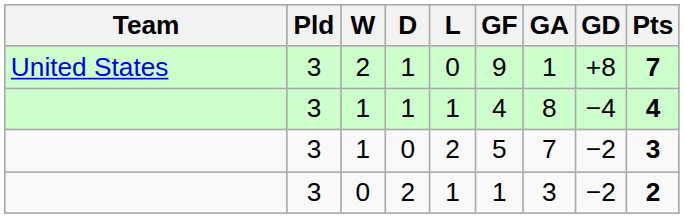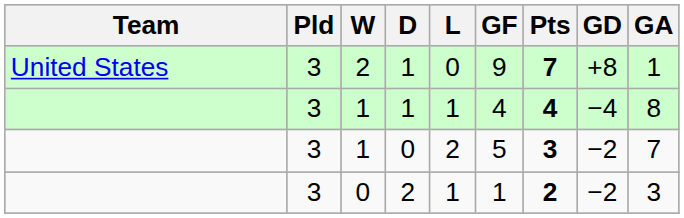columns swapped: (549, 25) <-> (653, 25)
